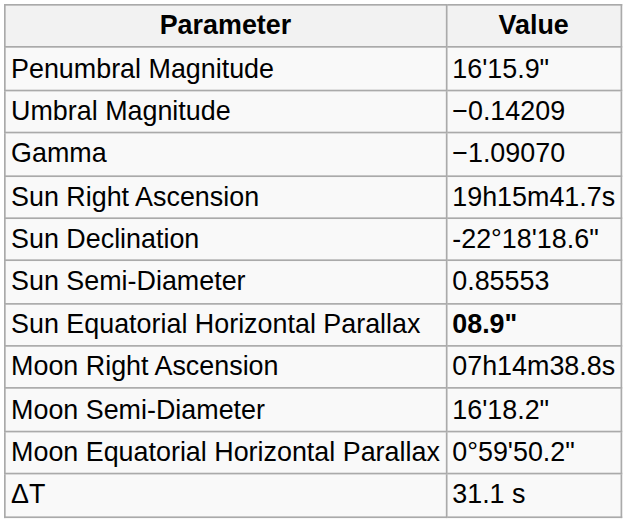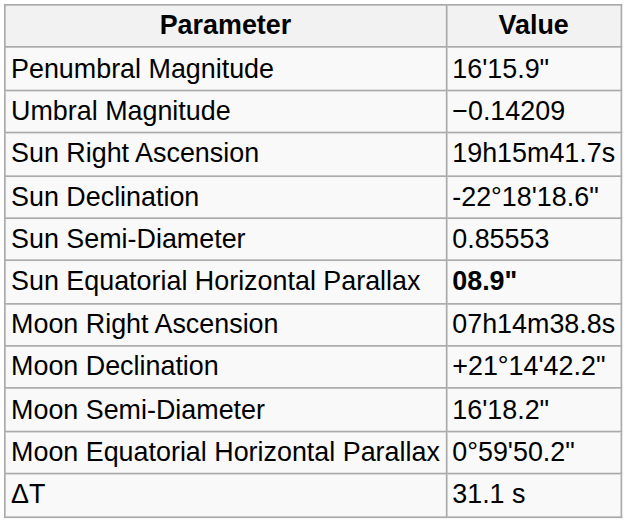- row: (59, 153)
+ row: (115, 366)
